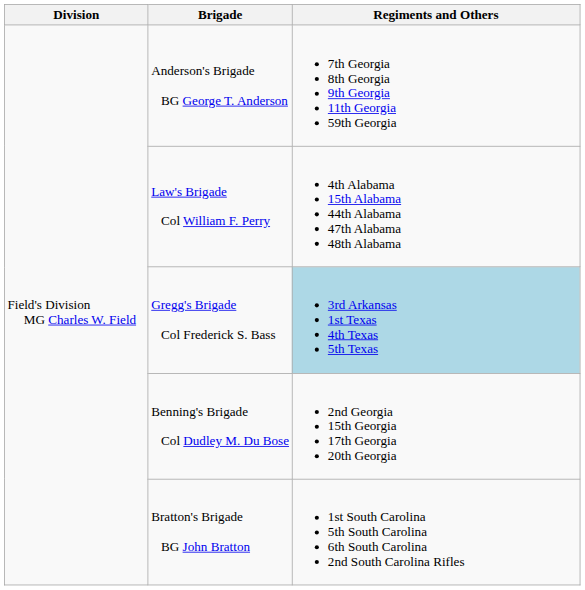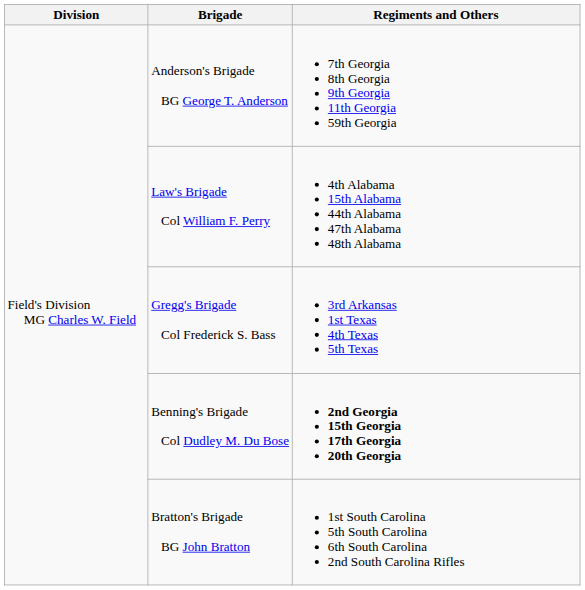(436, 327) lightblue background -> (436, 327) no background
(436, 433) normal -> (436, 433) bold
